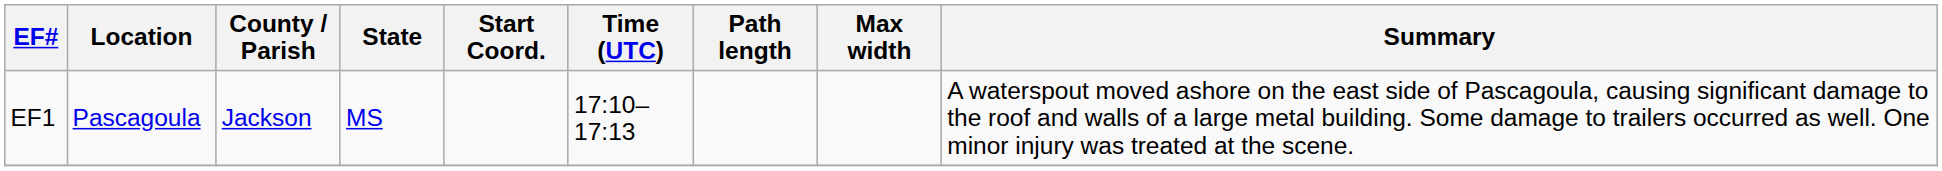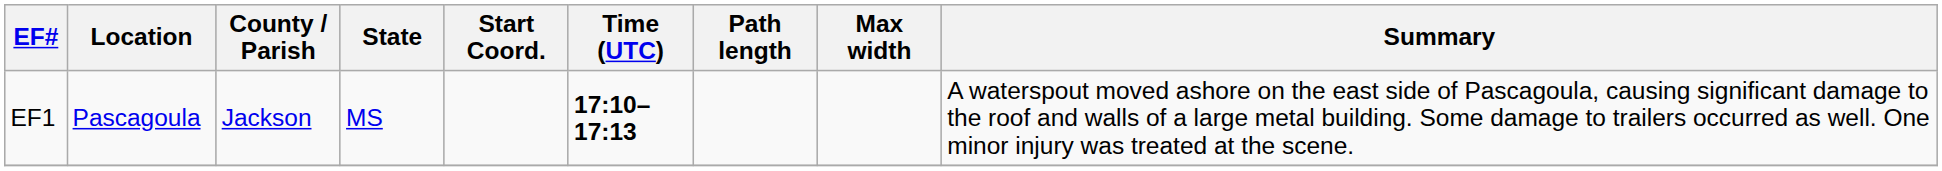(612, 117) normal -> (612, 117) bold
